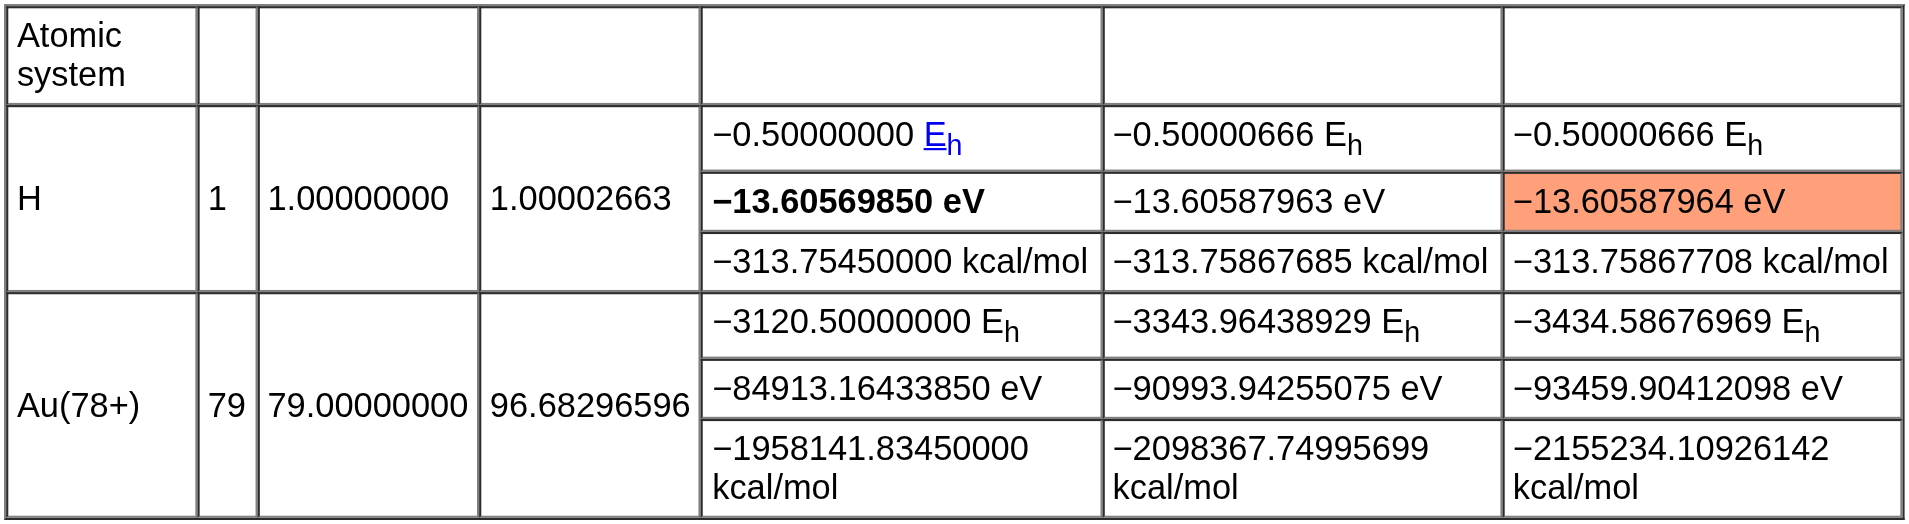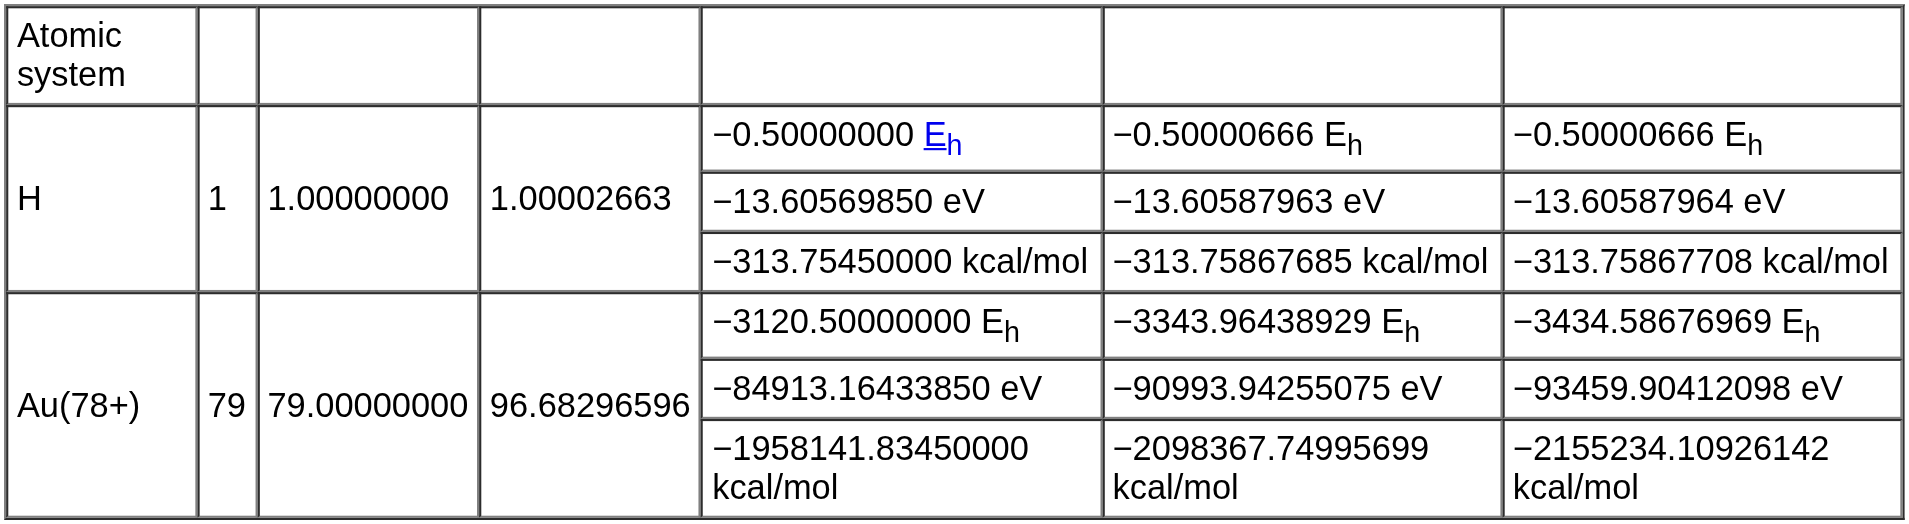(849, 201) bold -> (849, 201) normal
(1649, 201) lightsalmon background -> (1649, 201) no background
